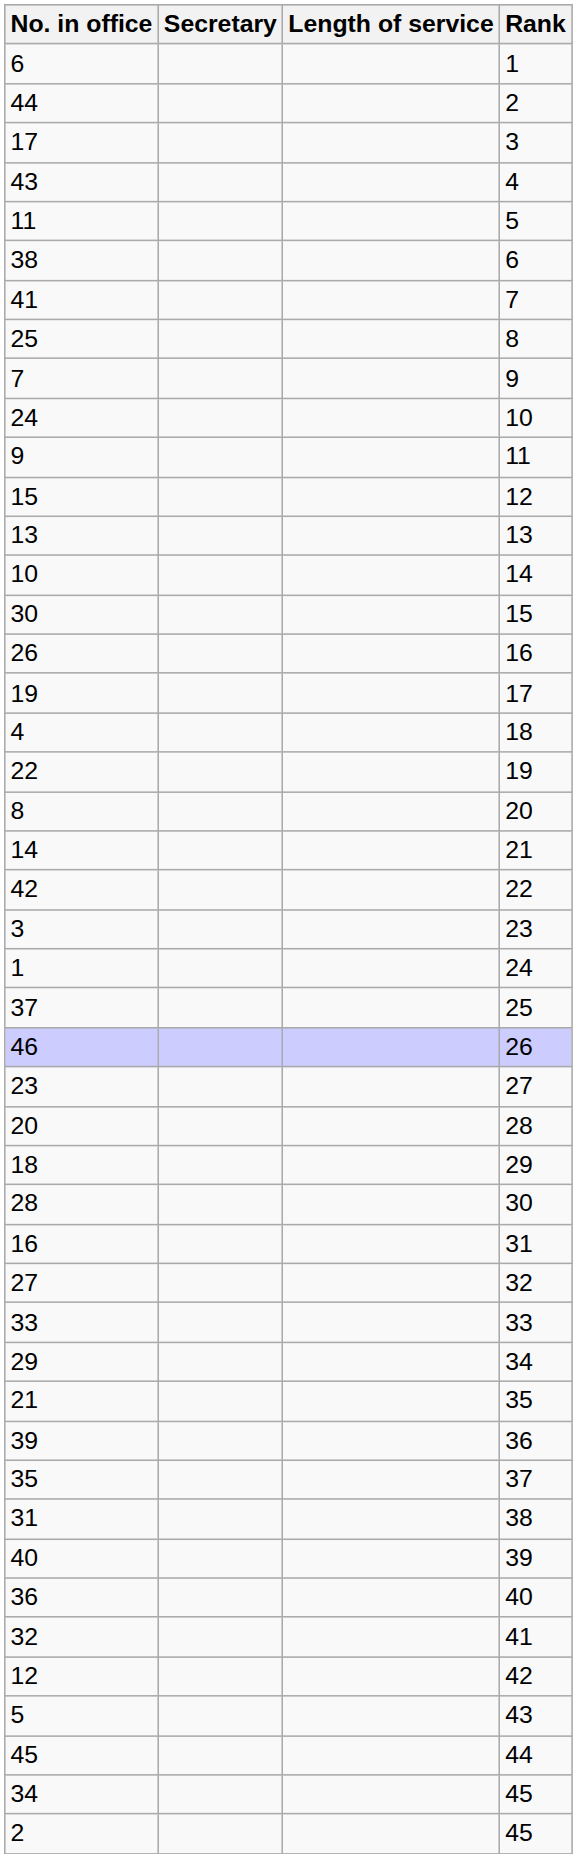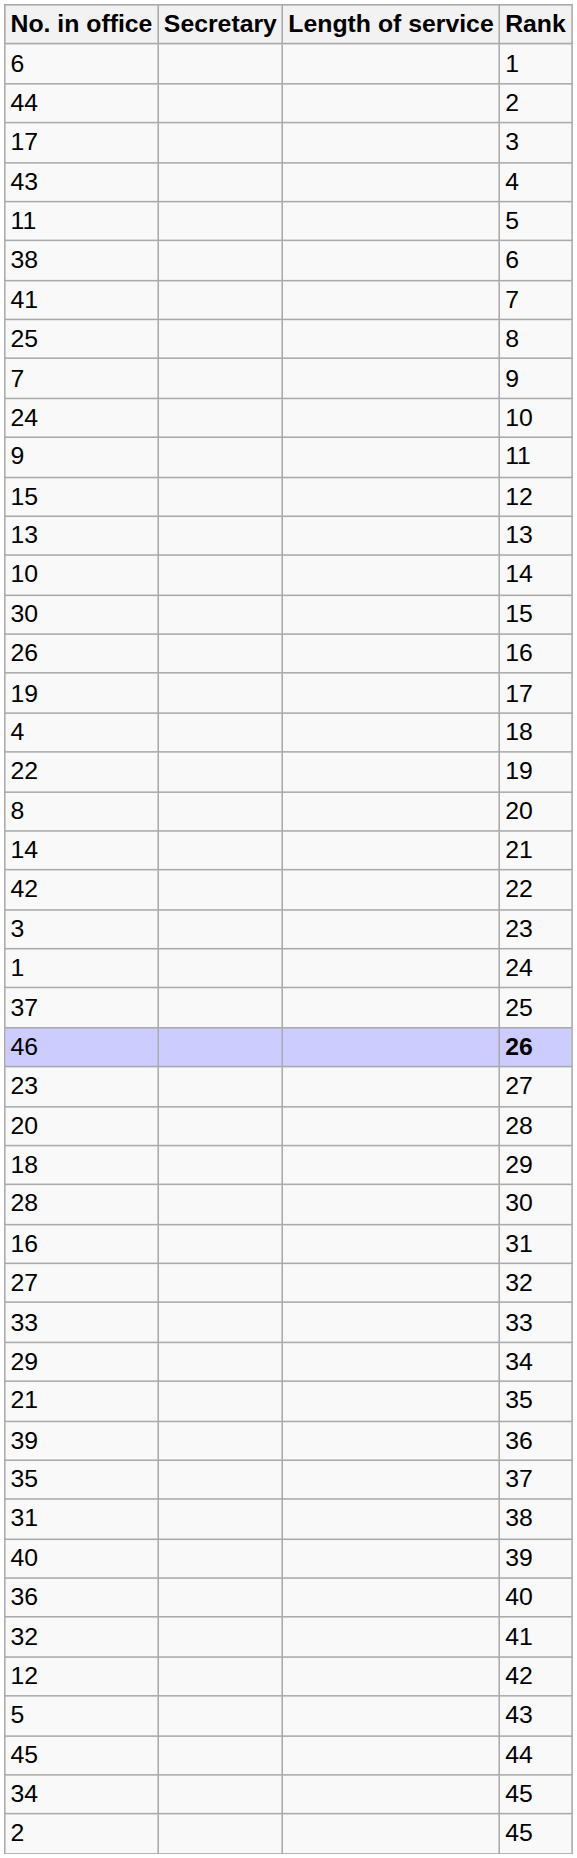(519, 1046) normal -> (519, 1046) bold
